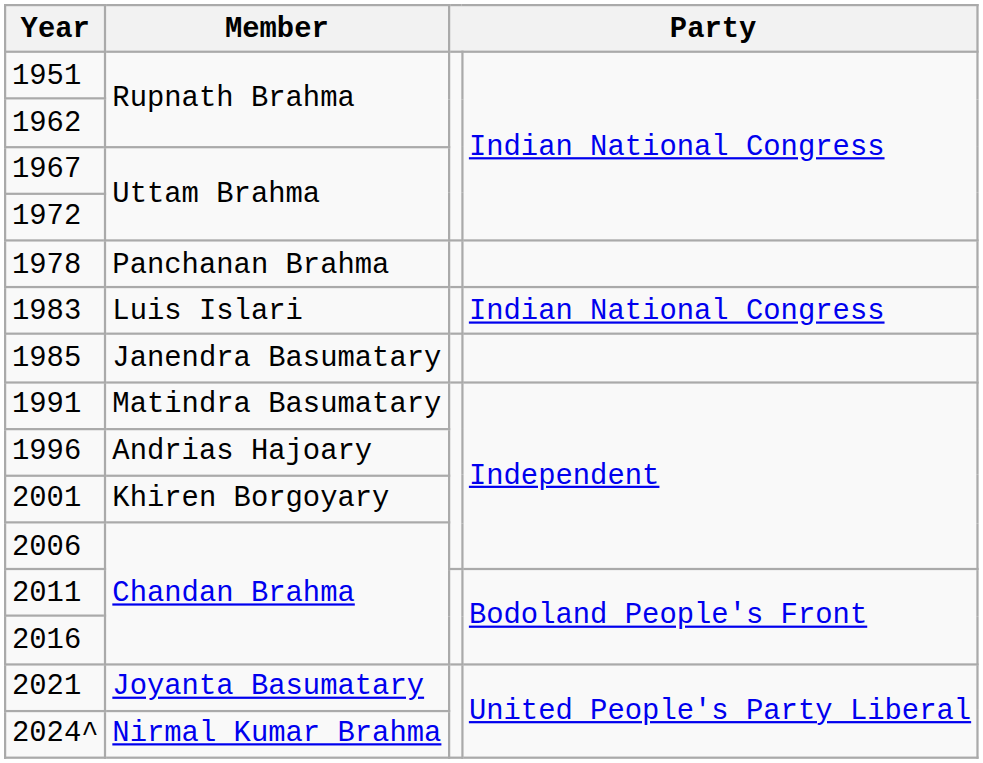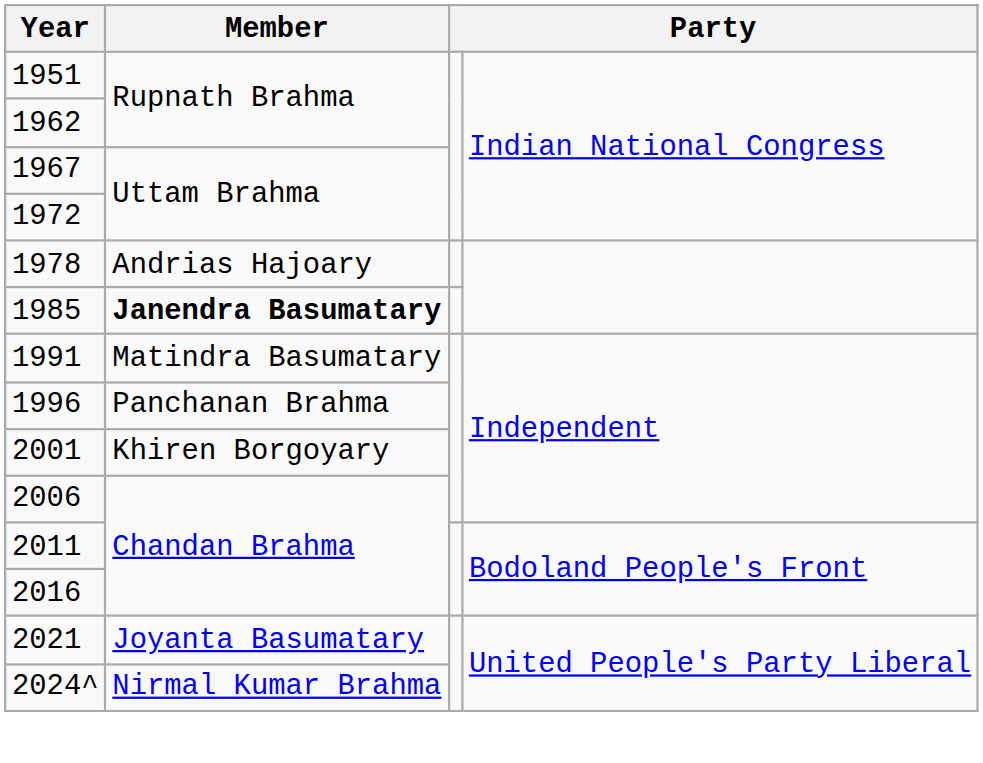(251, 264) Panchanan Brahma -> (242, 264) Andrias Hajoary
- row: (47, 311)
(277, 358) normal -> (277, 311) bold
(242, 452) Andrias Hajoary -> (251, 405) Panchanan Brahma
